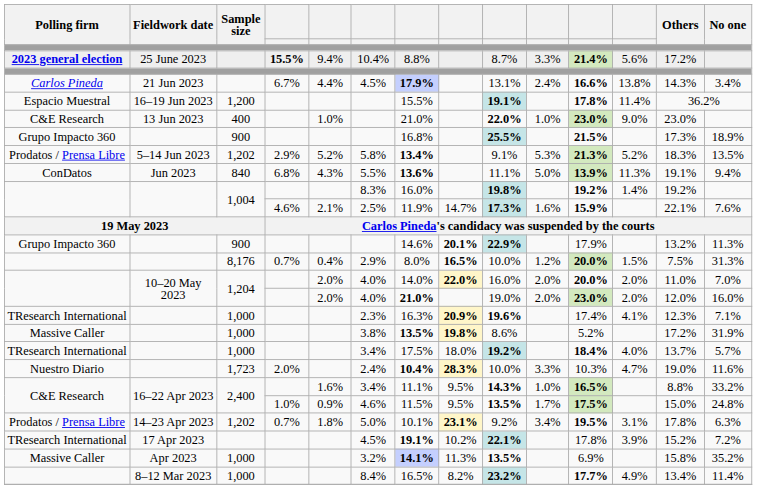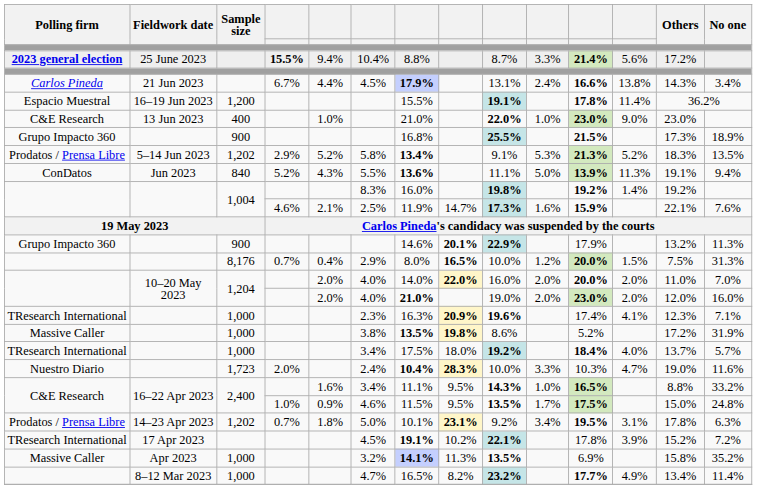(287, 173) 6.8% -> (287, 173) 5.2%
(373, 476) 8.4% -> (373, 476) 4.7%
